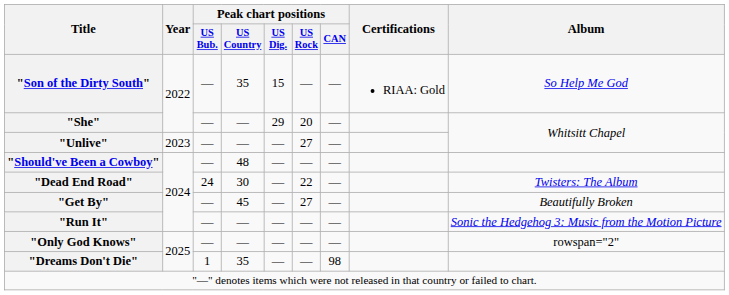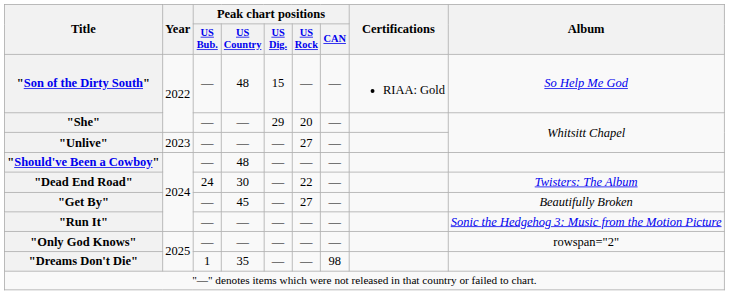(243, 83) 35 -> (243, 83) 48
